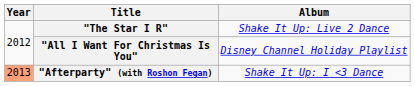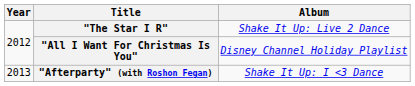(19, 73) lightsalmon background -> (19, 73) no background
